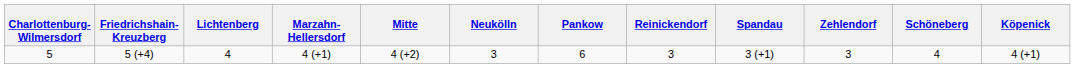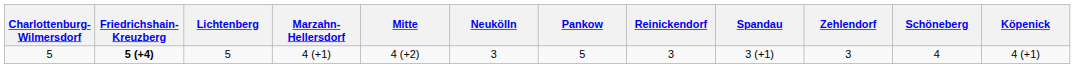(139, 54) normal -> (139, 54) bold
(228, 54) 4 -> (228, 54) 5
(582, 54) 6 -> (582, 54) 5
